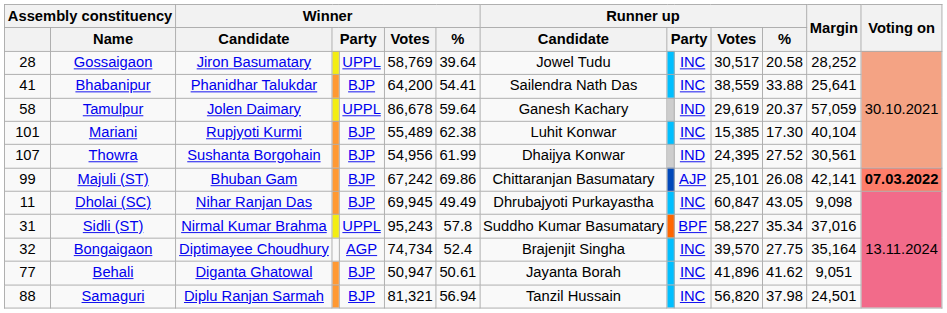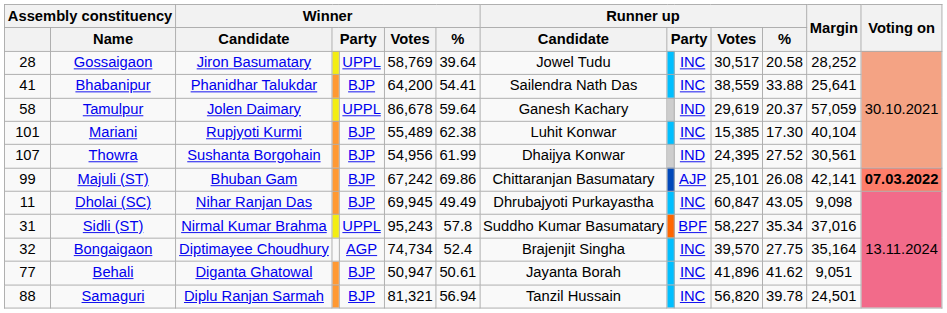(784, 296) 37.98 -> (784, 296) 39.78
